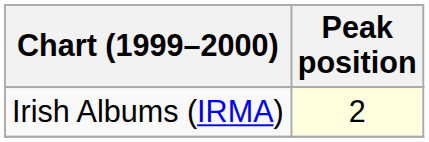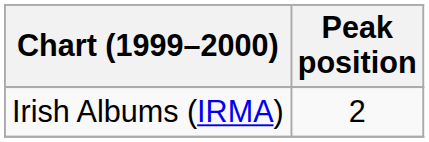(357, 111) lightyellow background -> (357, 111) no background
